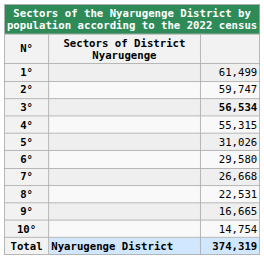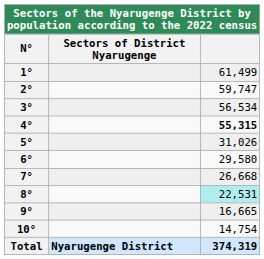(238, 107) bold -> (238, 107) normal
(238, 125) normal -> (238, 125) bold
(238, 194) no background -> (238, 194) paleturquoise background
